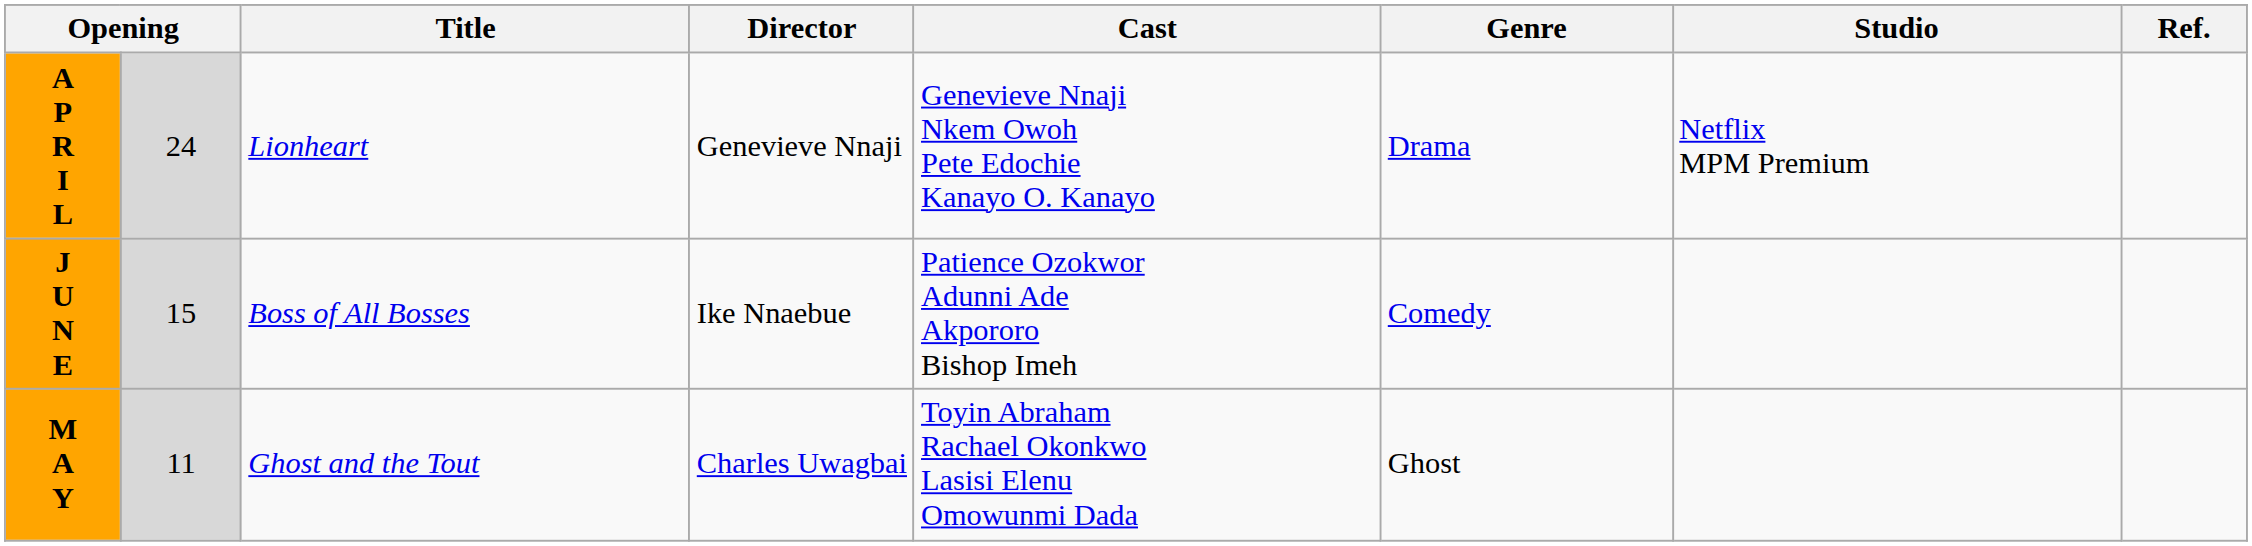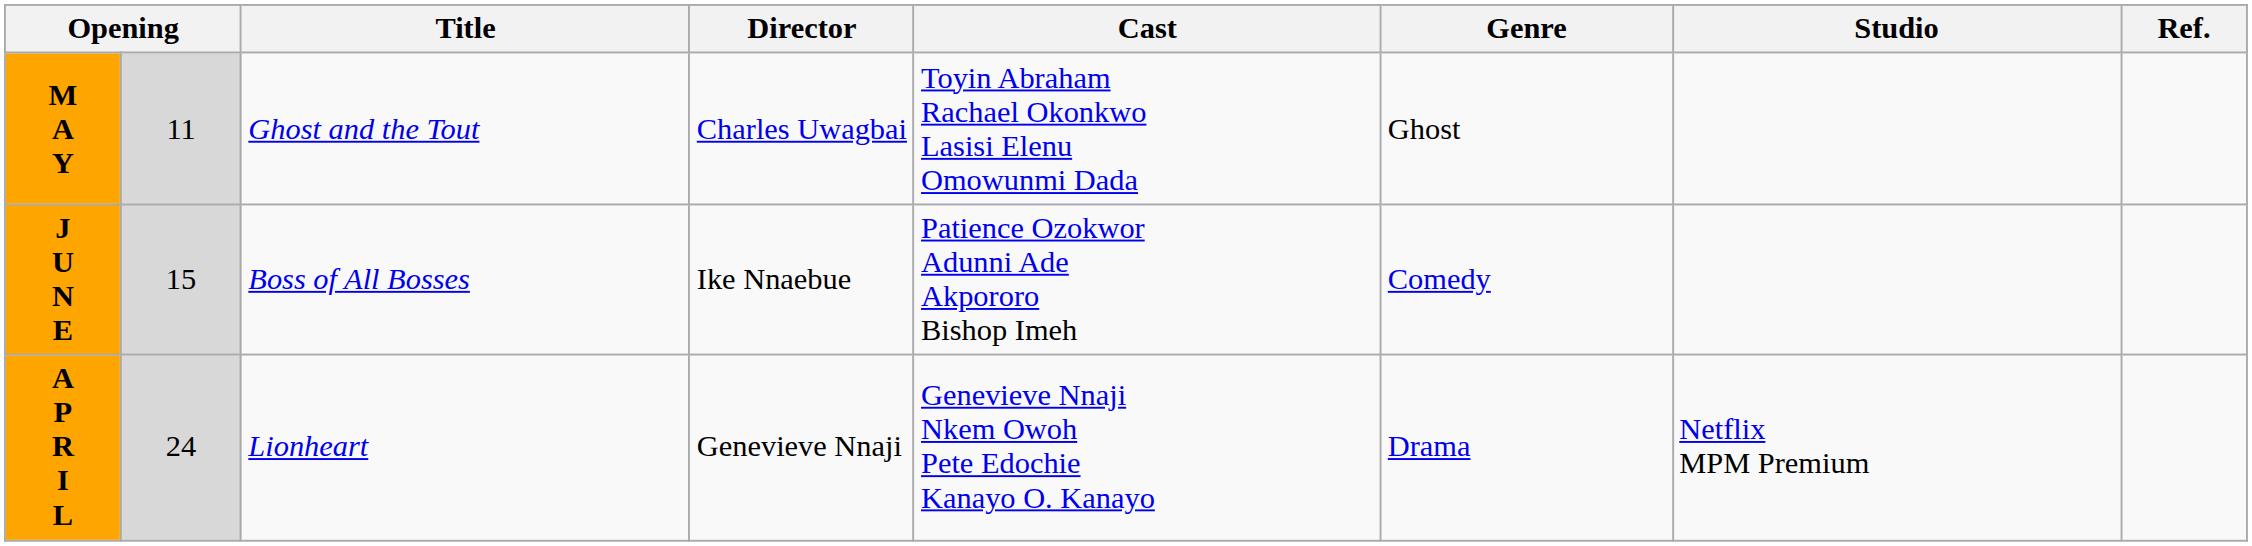rows swapped: (63, 145) <-> (63, 463)
